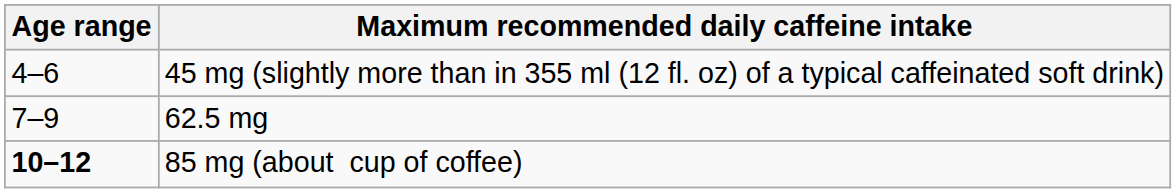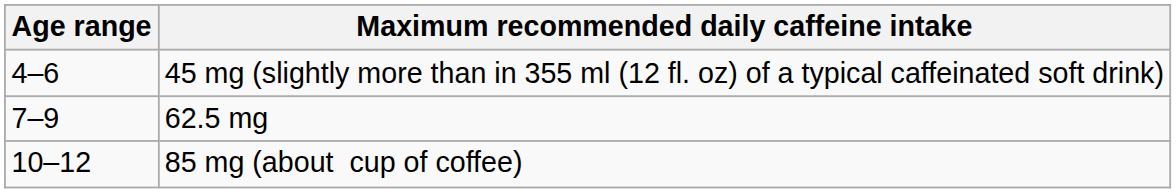(51, 163) bold -> (51, 163) normal
